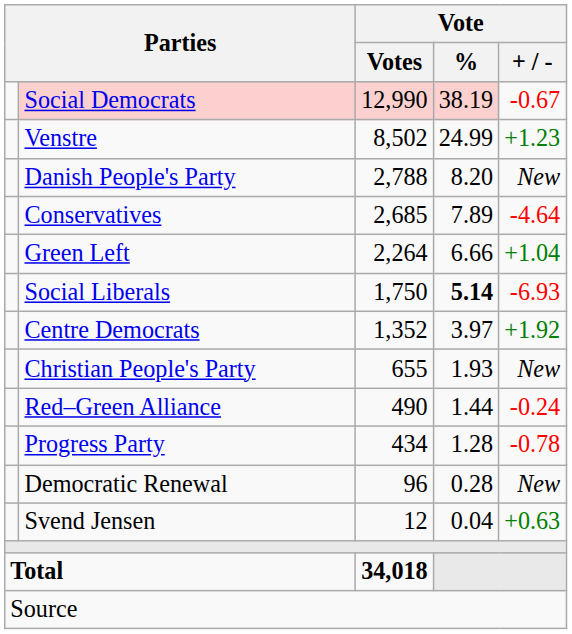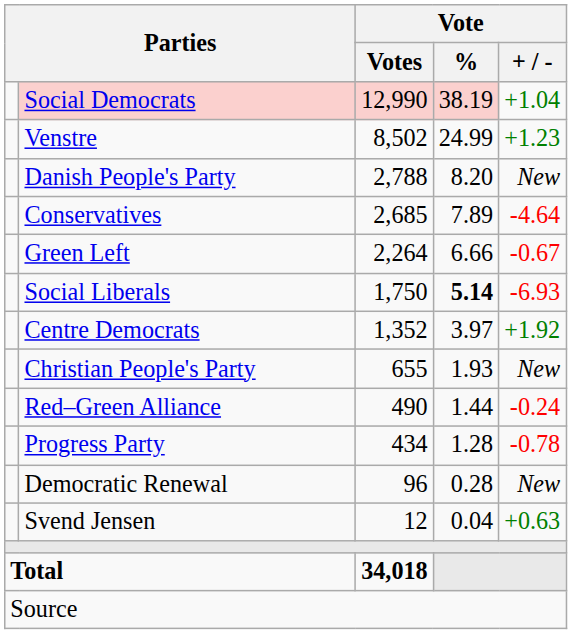(535, 100) -0.67 -> (532, 100) +1.04
(532, 253) +1.04 -> (535, 253) -0.67
